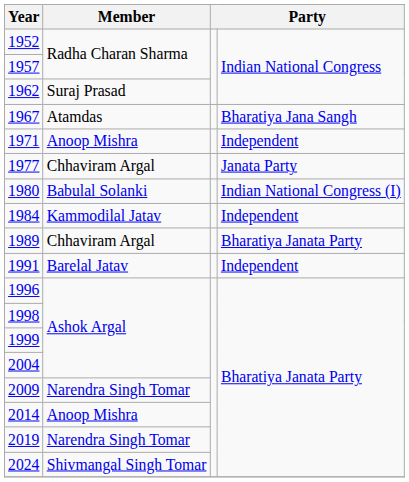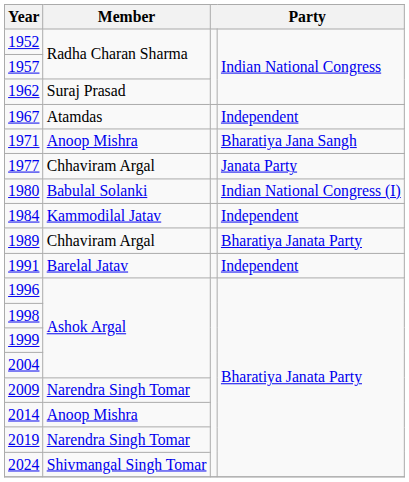(289, 116) Bharatiya Jana Sangh -> (260, 116) Independent
(260, 141) Independent -> (289, 141) Bharatiya Jana Sangh
